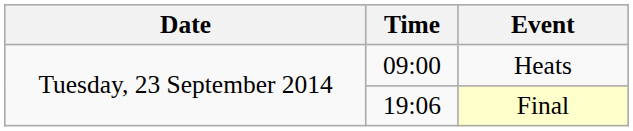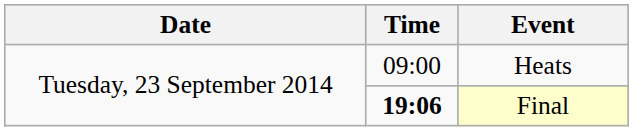(412, 105) normal -> (412, 105) bold
